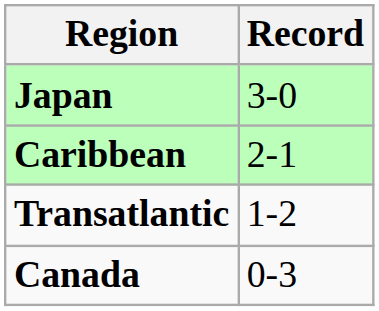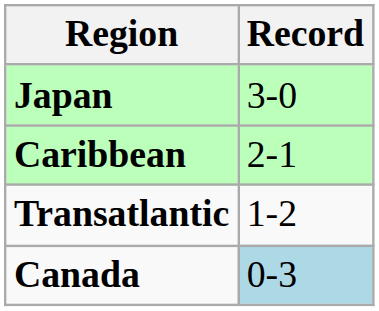(272, 273) no background -> (272, 273) lightblue background
